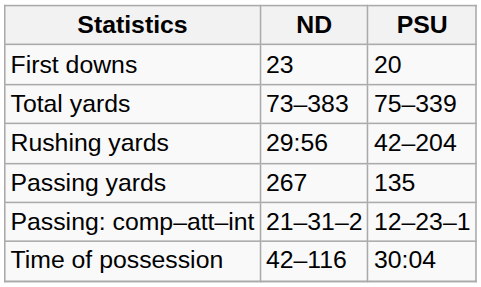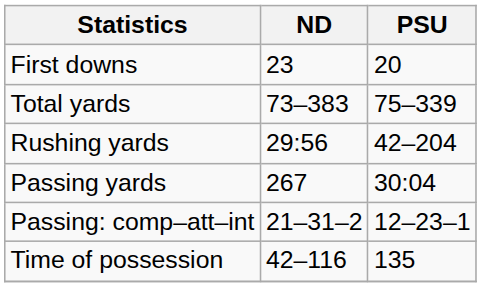(395, 182) 135 -> (405, 182) 30:04
(405, 260) 30:04 -> (395, 260) 135
